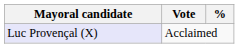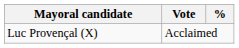(52, 33) lavender background -> (52, 33) no background
